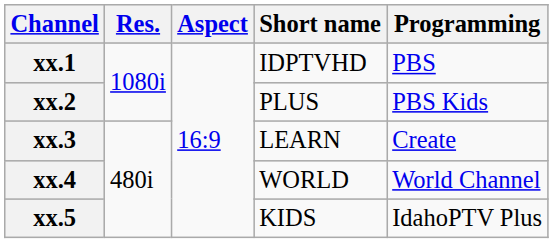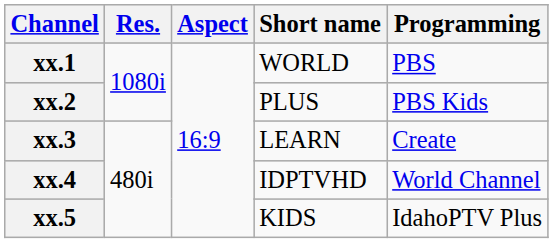(313, 62) IDPTVHD -> (304, 62) WORLD
(304, 179) WORLD -> (313, 179) IDPTVHD
